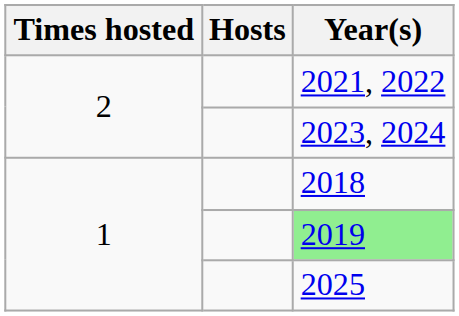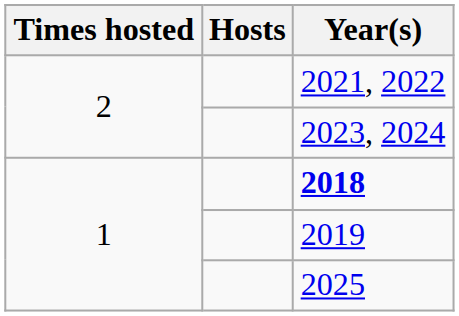(333, 183) normal -> (333, 183) bold
(333, 234) lightgreen background -> (333, 234) no background
